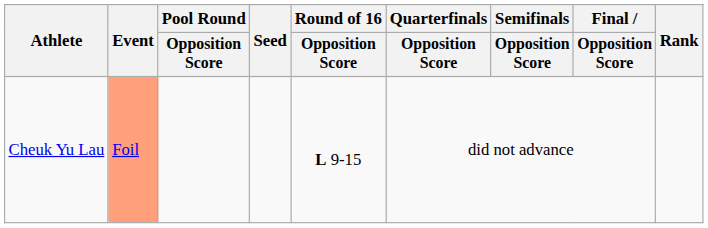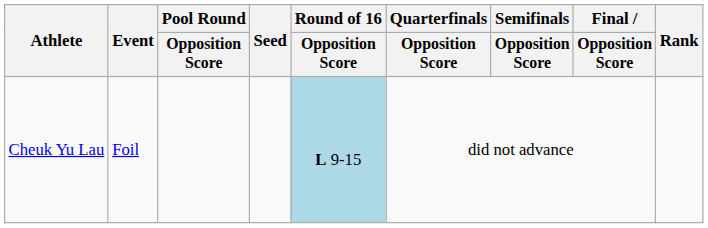(126, 149) lightsalmon background -> (126, 149) no background
(338, 159) no background -> (338, 159) lightblue background
